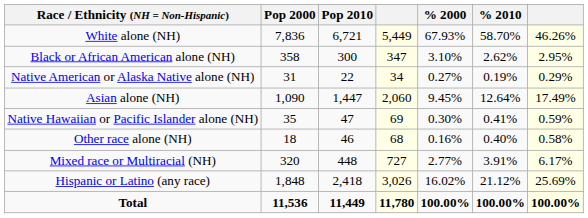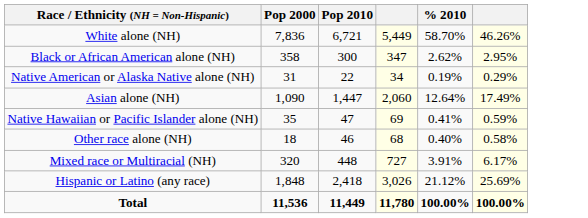- column: (445, 14)
